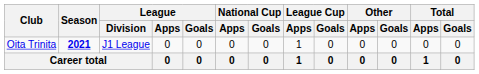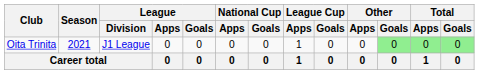(79, 45) bold -> (79, 45) normal
(394, 45) no background -> (394, 45) lightgreen background
(426, 45) no background -> (426, 45) lightgreen background
(458, 45) no background -> (458, 45) lightgreen background
